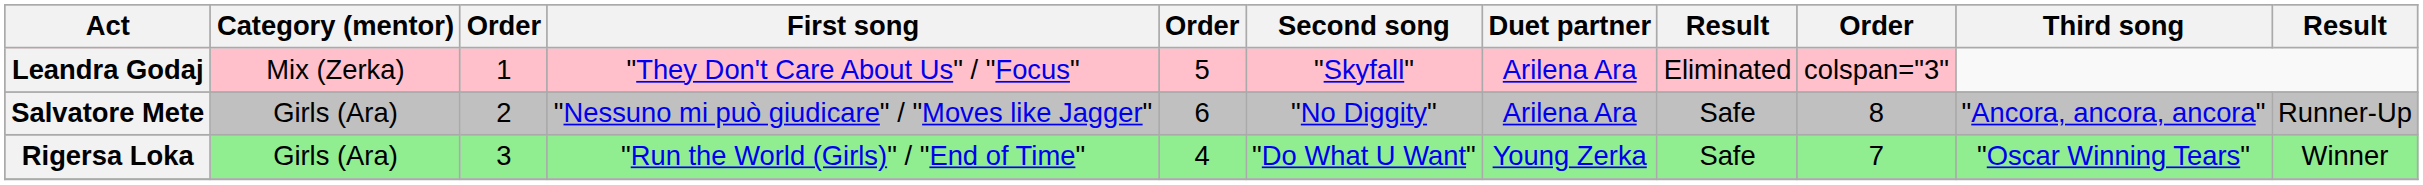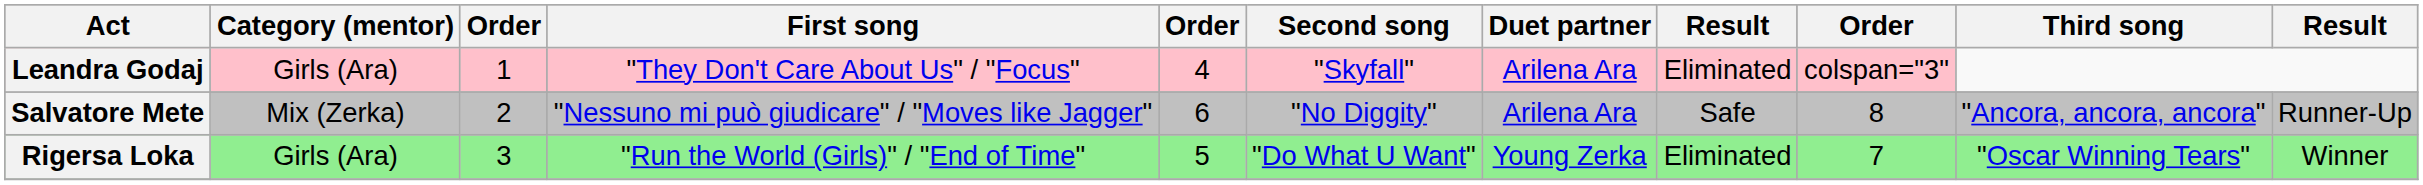(335, 69) Mix (Zerka) -> (335, 69) Girls (Ara)
(1202, 69) 5 -> (1202, 69) 4
(335, 112) Girls (Ara) -> (335, 112) Mix (Zerka)
(1202, 156) 4 -> (1202, 156) 5
(1728, 156) Safe -> (1728, 156) Eliminated
